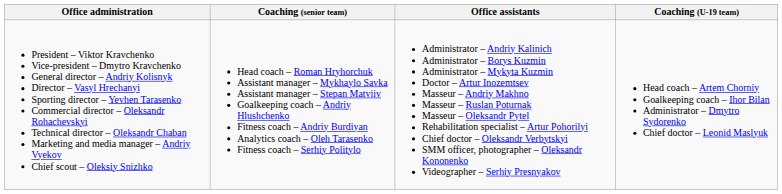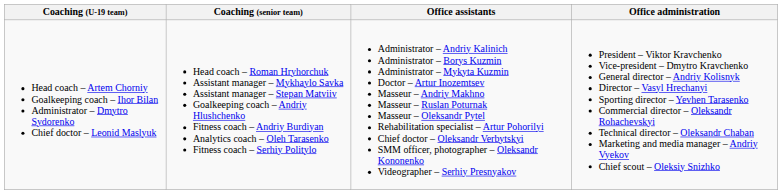columns swapped: (107, 12) <-> (697, 12)
